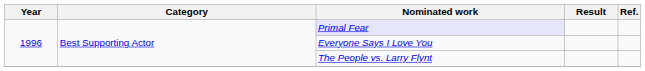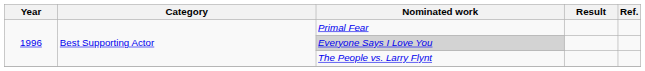(343, 27) lavender background -> (343, 27) no background
(375, 43) no background -> (375, 43) lightgrey background
